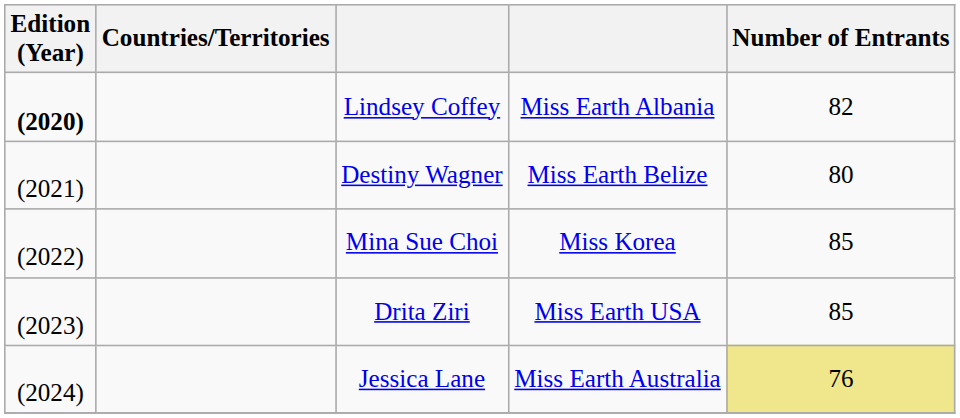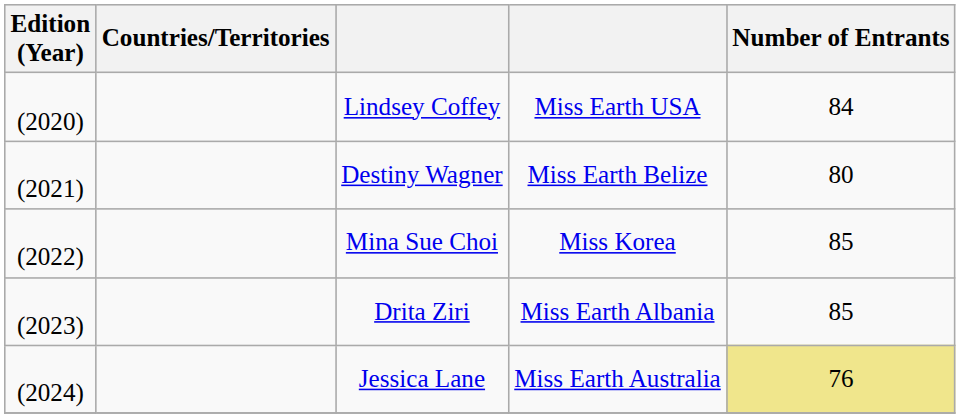(50, 120) bold -> (50, 120) normal
(618, 106) Miss Earth Albania -> (618, 106) Miss Earth USA
(841, 106) 82 -> (841, 106) 84
(618, 310) Miss Earth USA -> (618, 310) Miss Earth Albania
